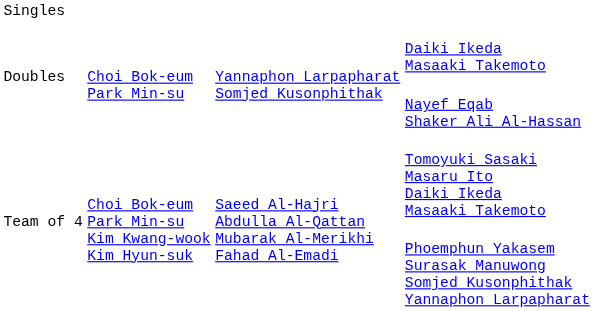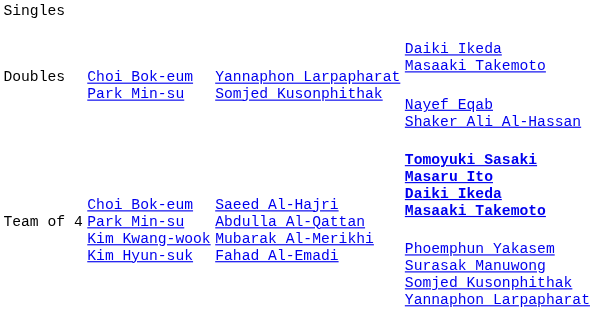(475, 185) normal -> (475, 185) bold
